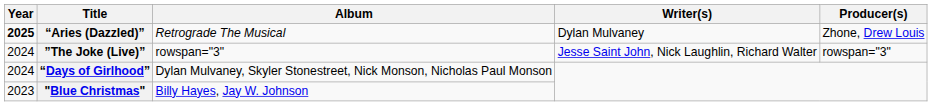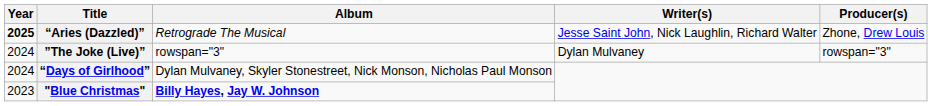(601, 33) Dylan Mulvaney -> (687, 33) Jesse Saint John, Nick Laughlin, Richard Walter
(687, 52) Jesse Saint John, Nick Laughlin, Richard Walter -> (601, 52) Dylan Mulvaney
(232, 91) normal -> (237, 91) bold
